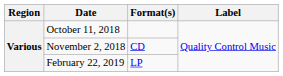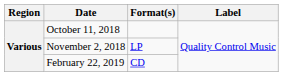(138, 46) CD -> (136, 46) LP
(136, 63) LP -> (138, 63) CD
